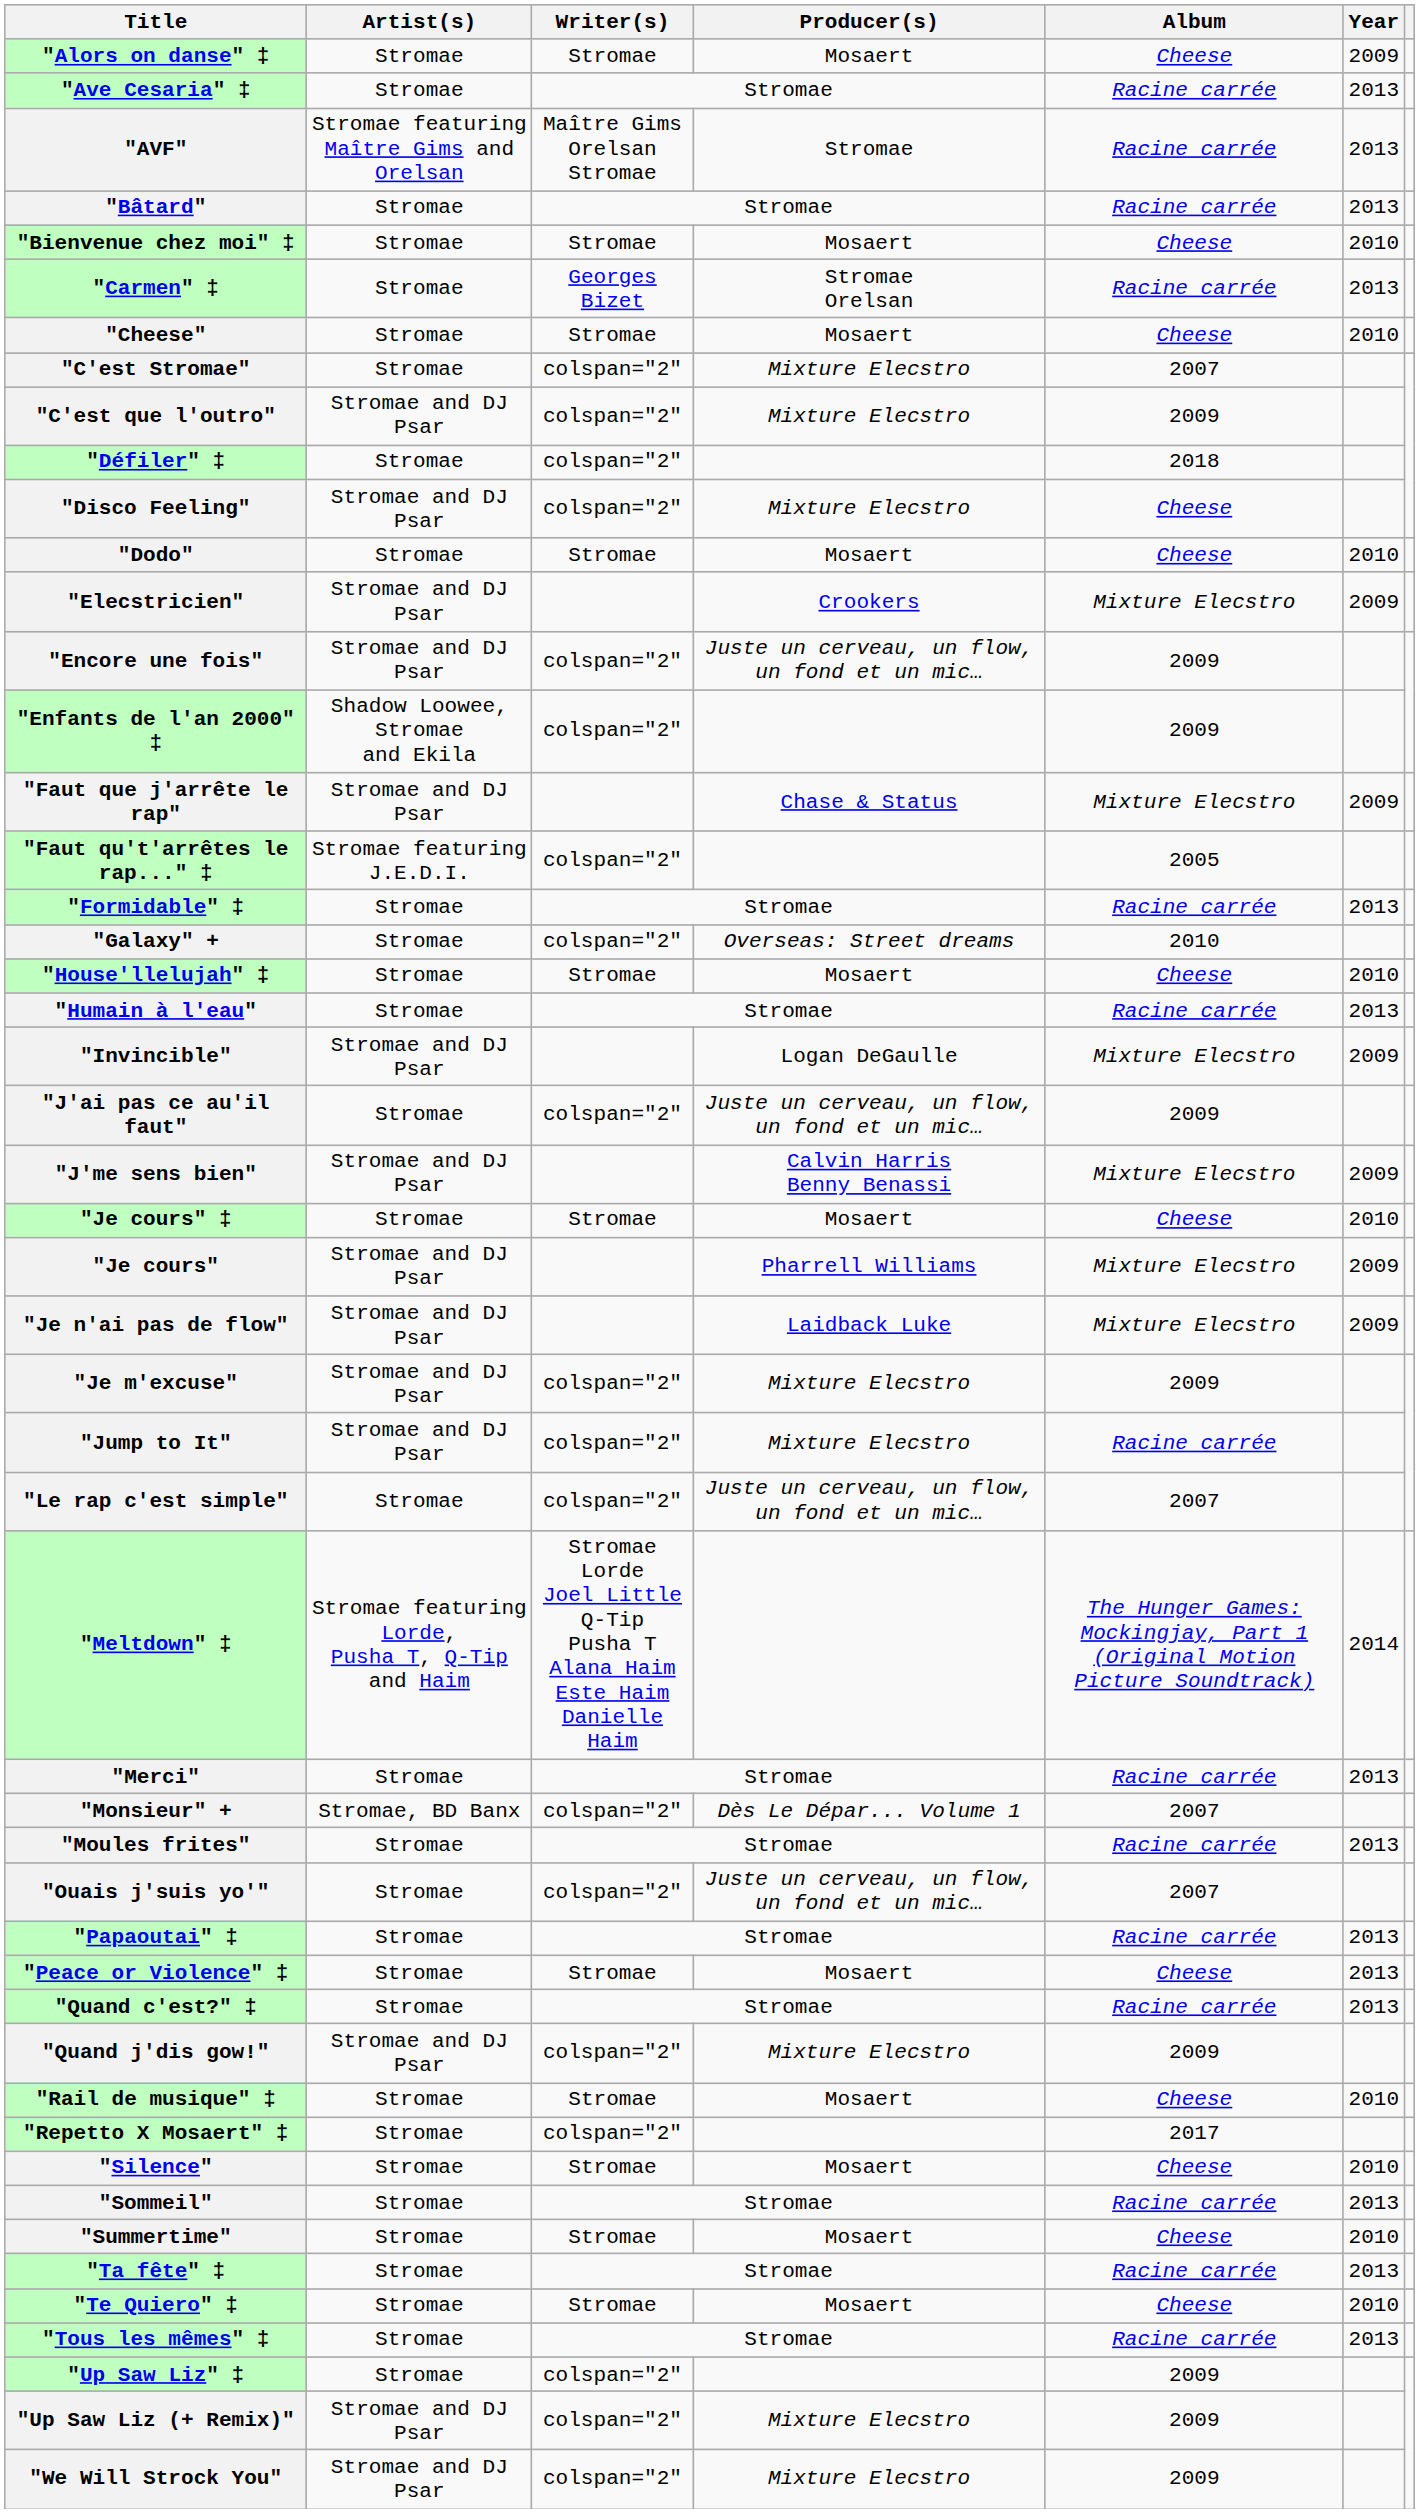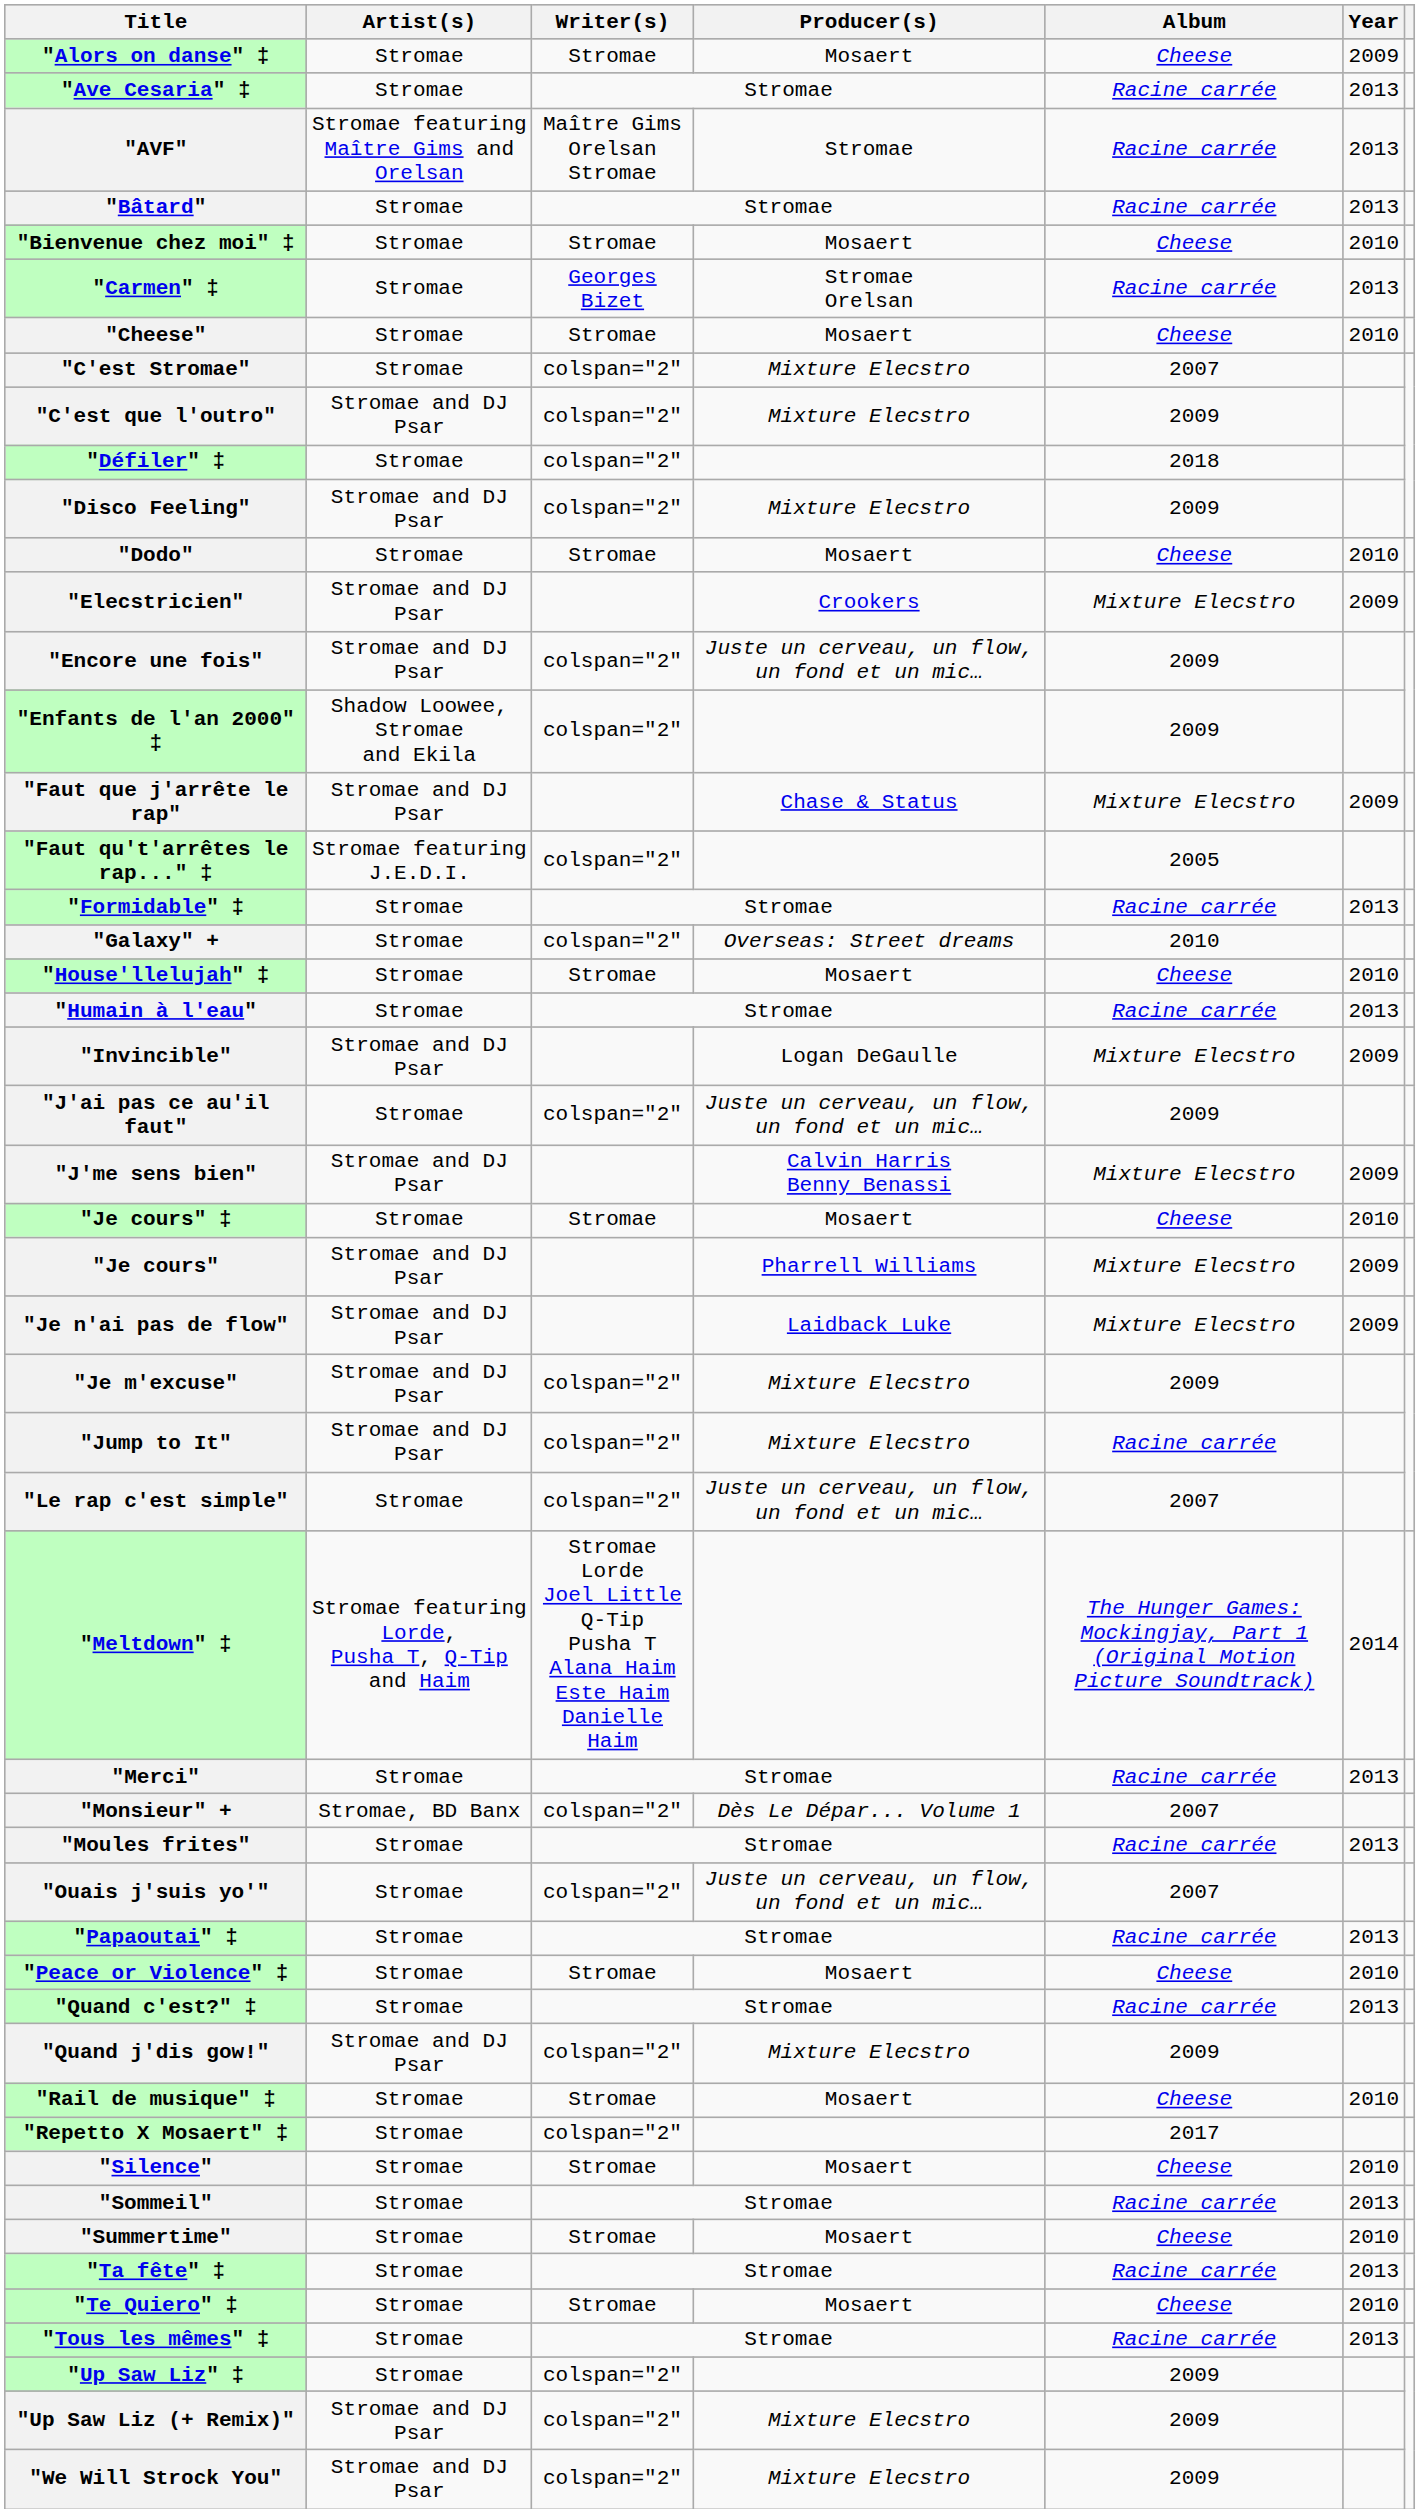(1194, 509) Cheese -> (1194, 509) 2009
(1374, 1972) 2013 -> (1374, 1972) 2010
